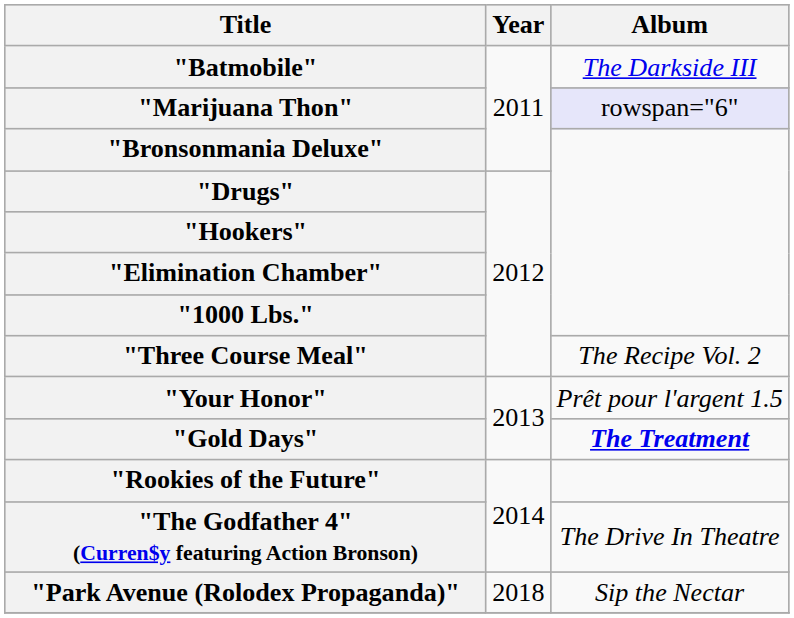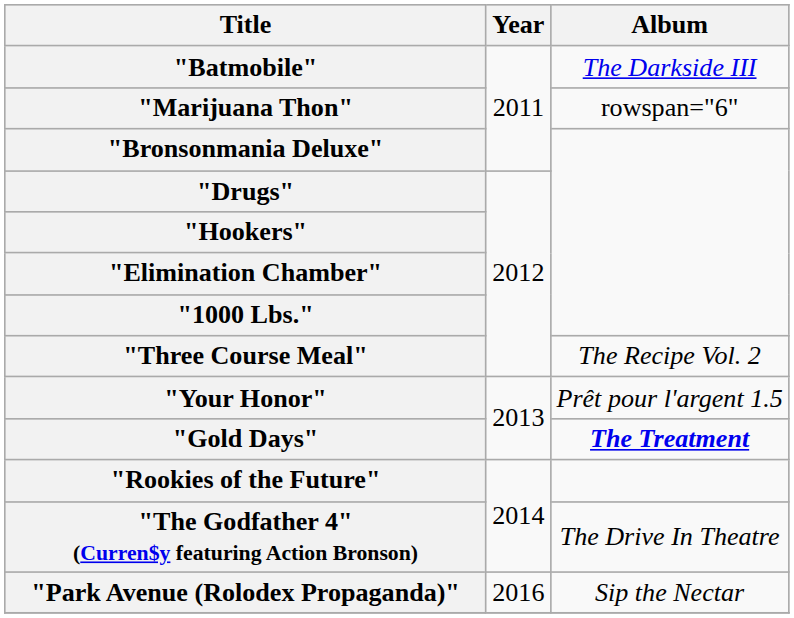(670, 107) lavender background -> (670, 107) no background
(518, 592) 2018 -> (518, 592) 2016
